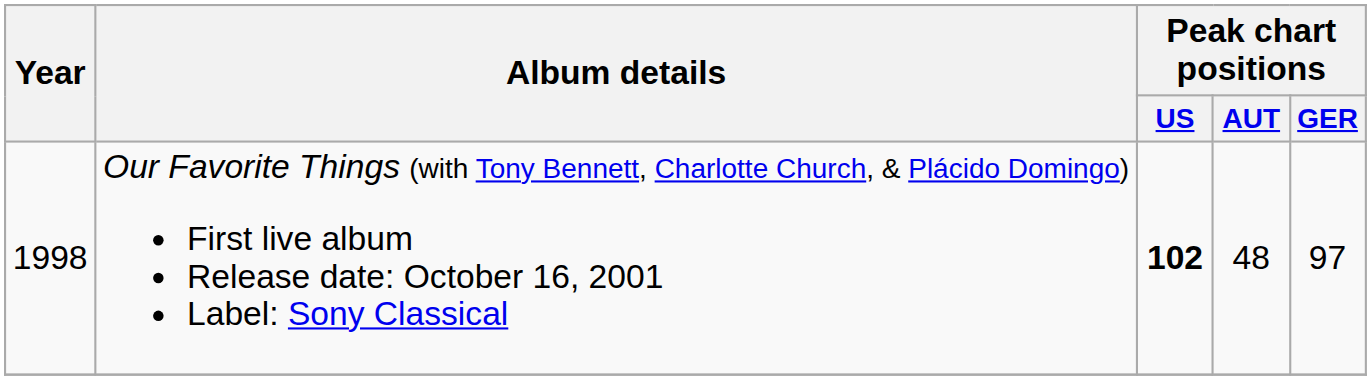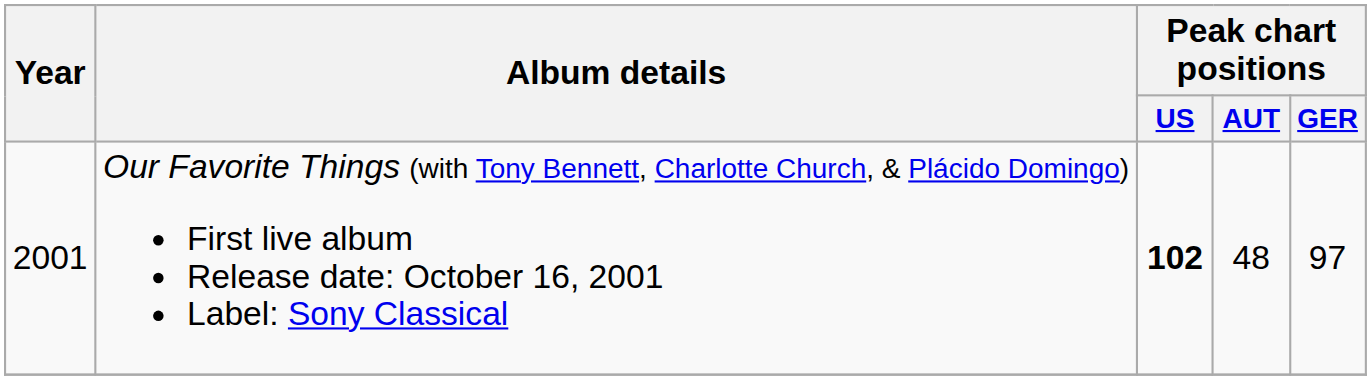(50, 257) 1998 -> (50, 257) 2001
